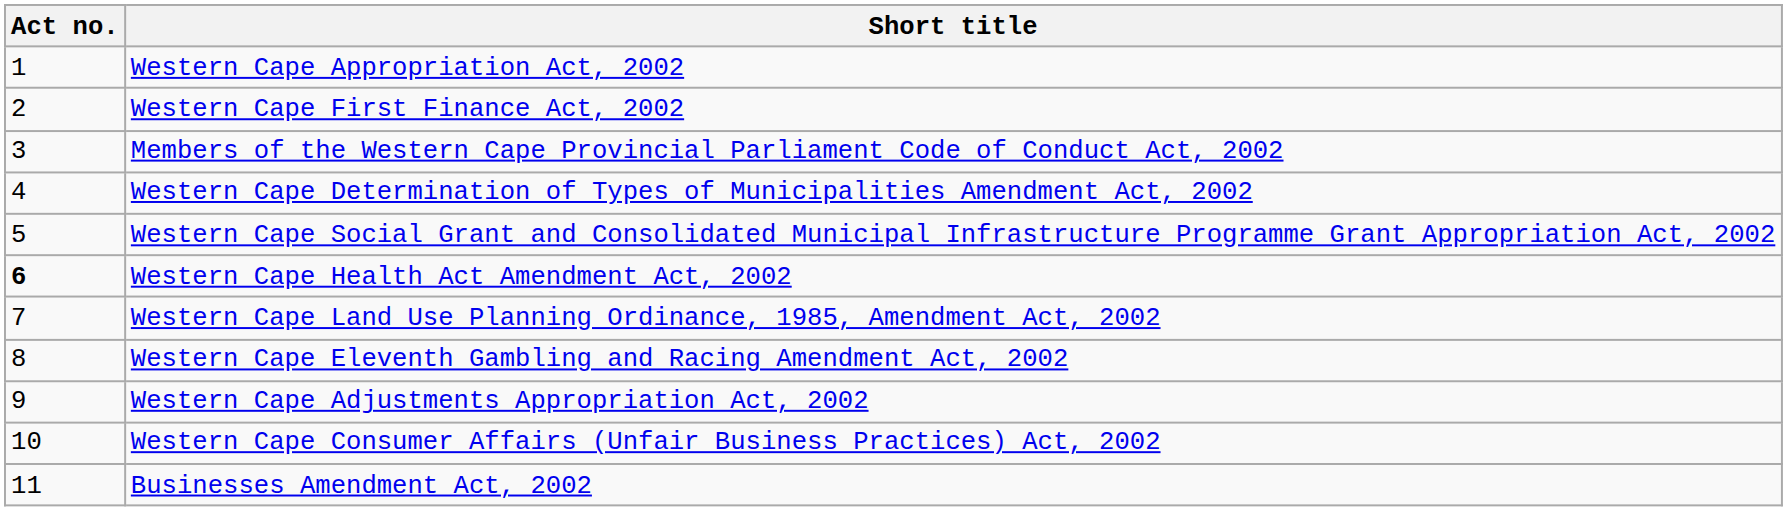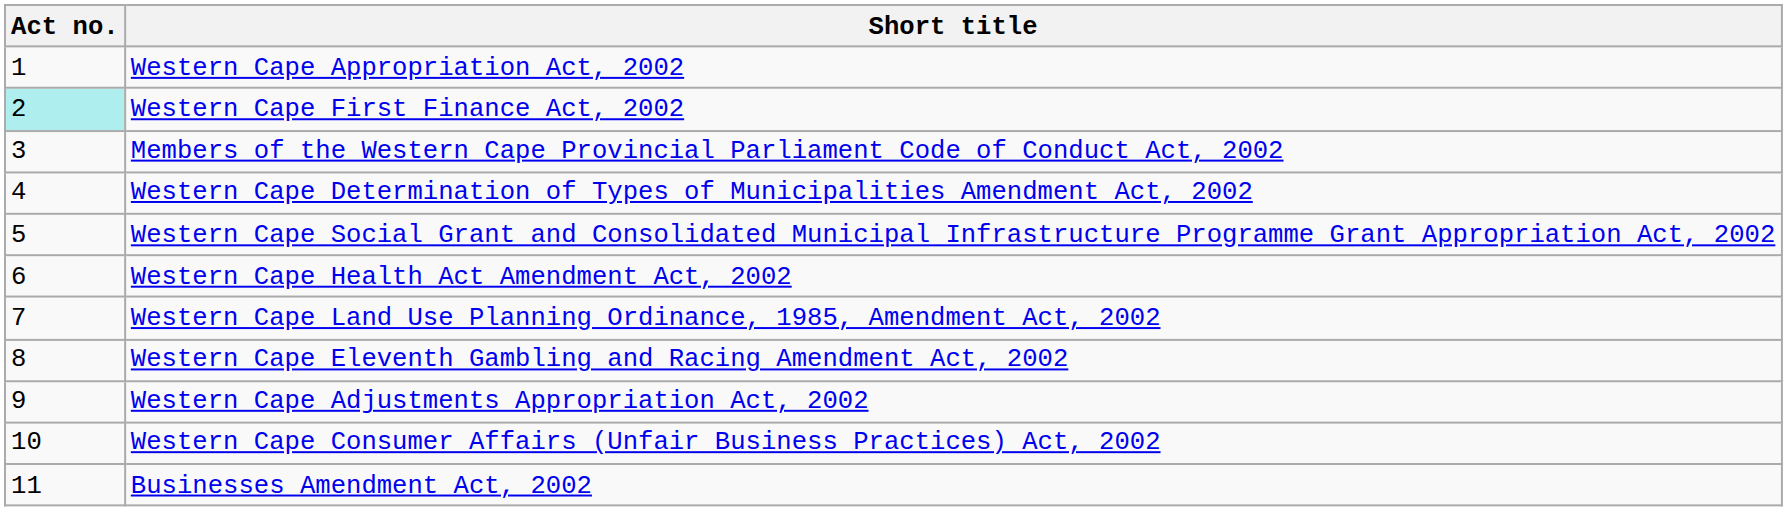(19, 109) no background -> (19, 109) paleturquoise background
(19, 276) bold -> (19, 276) normal
